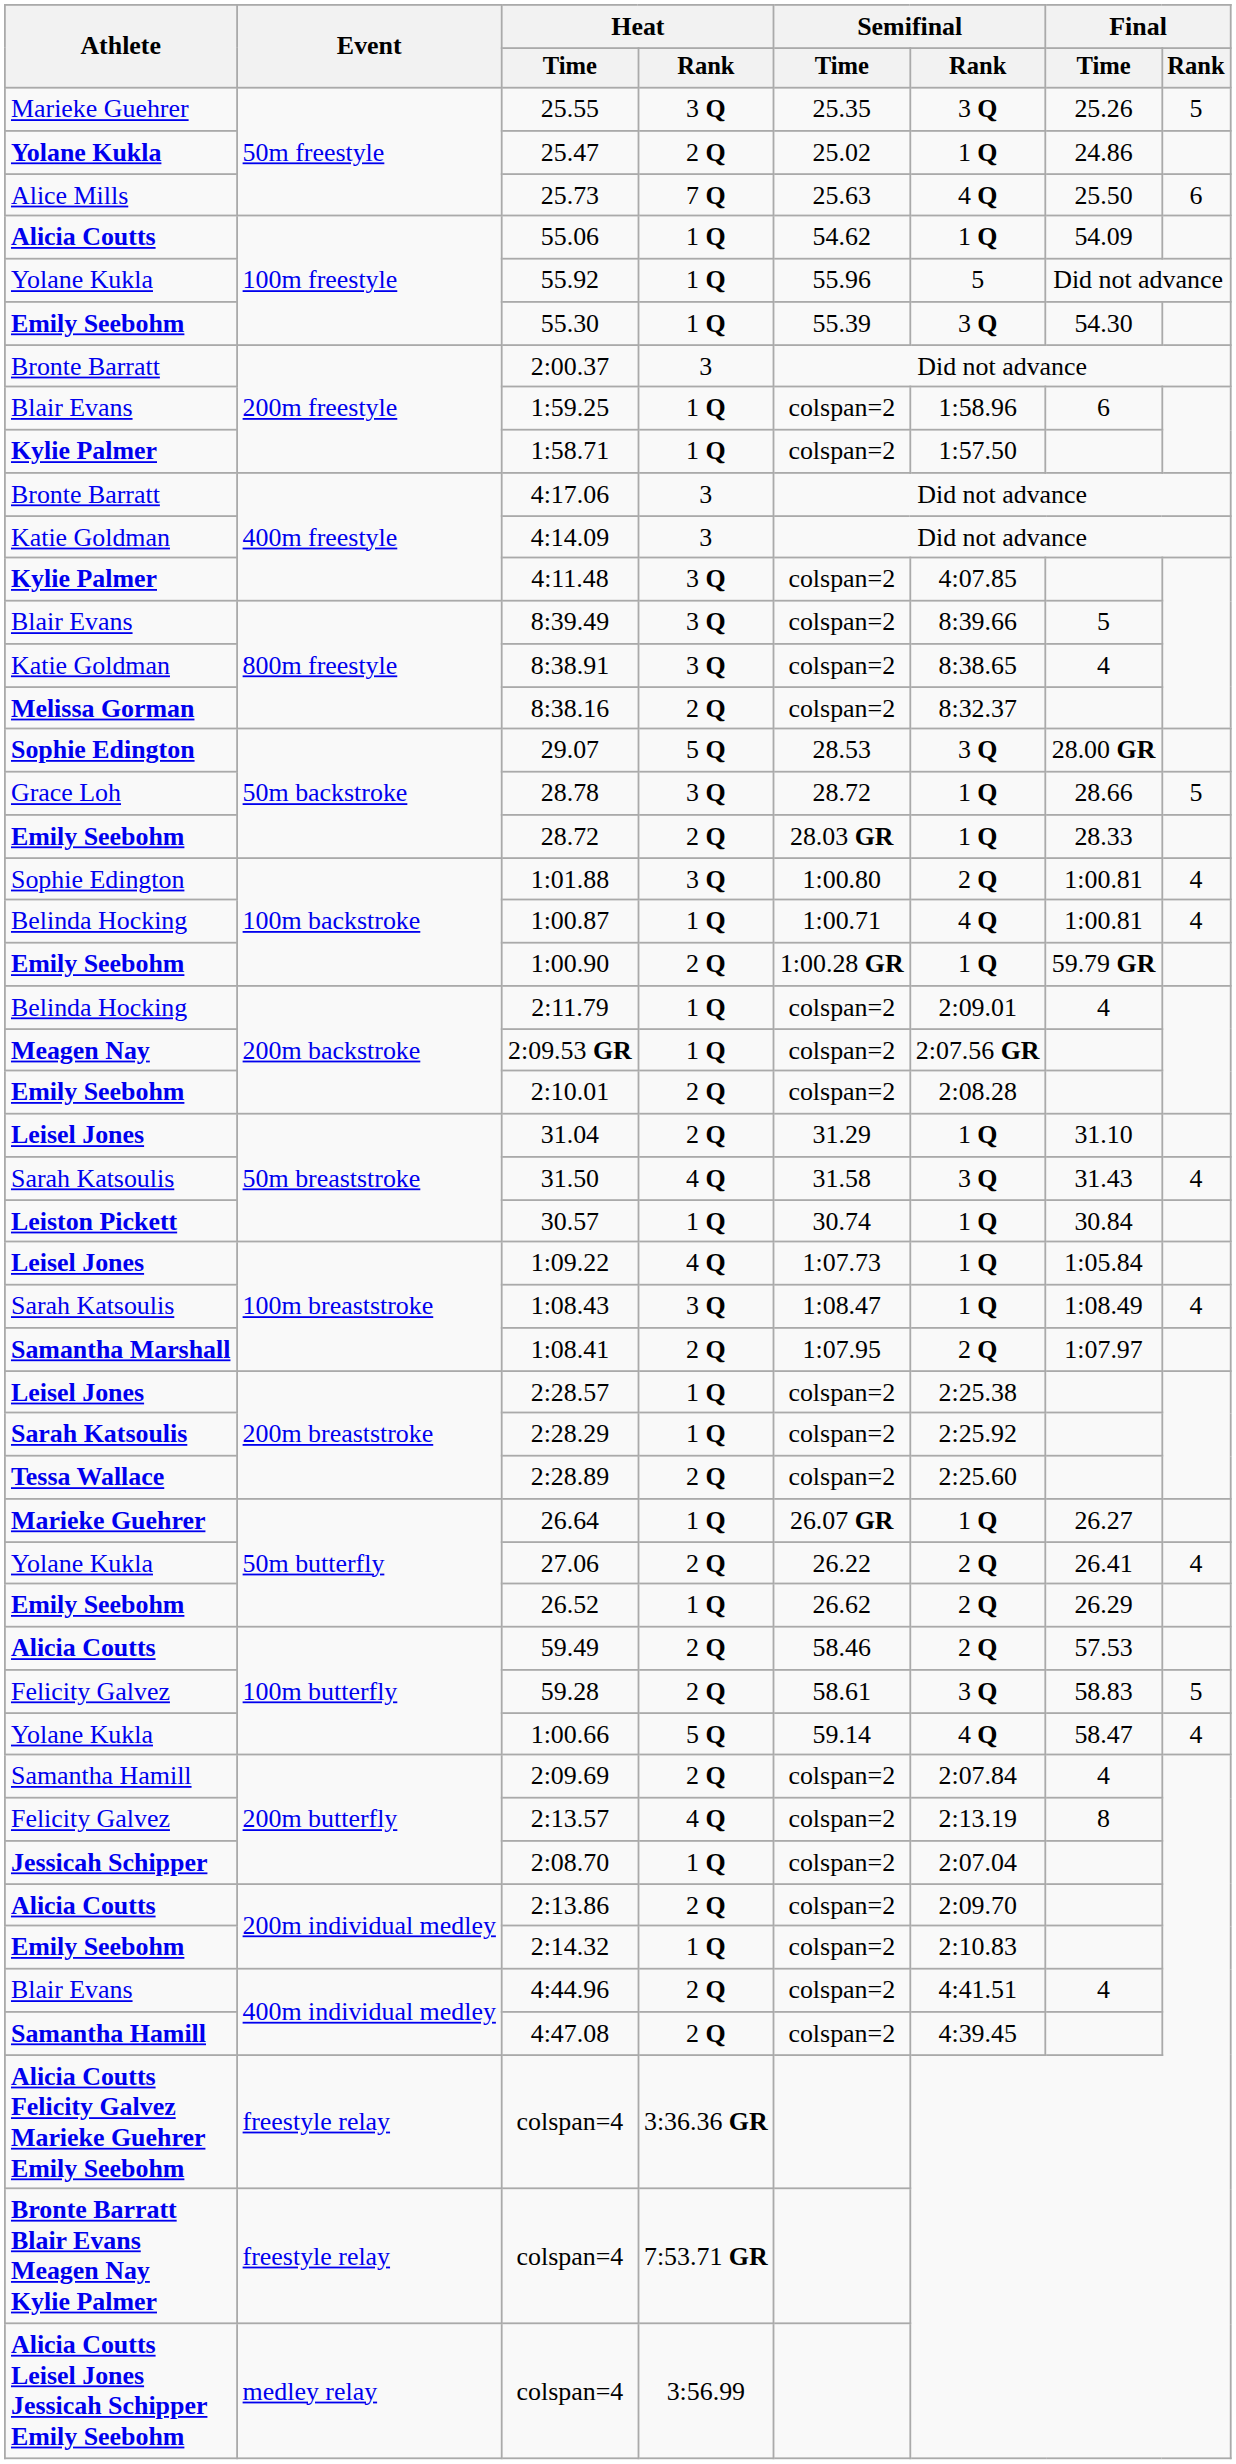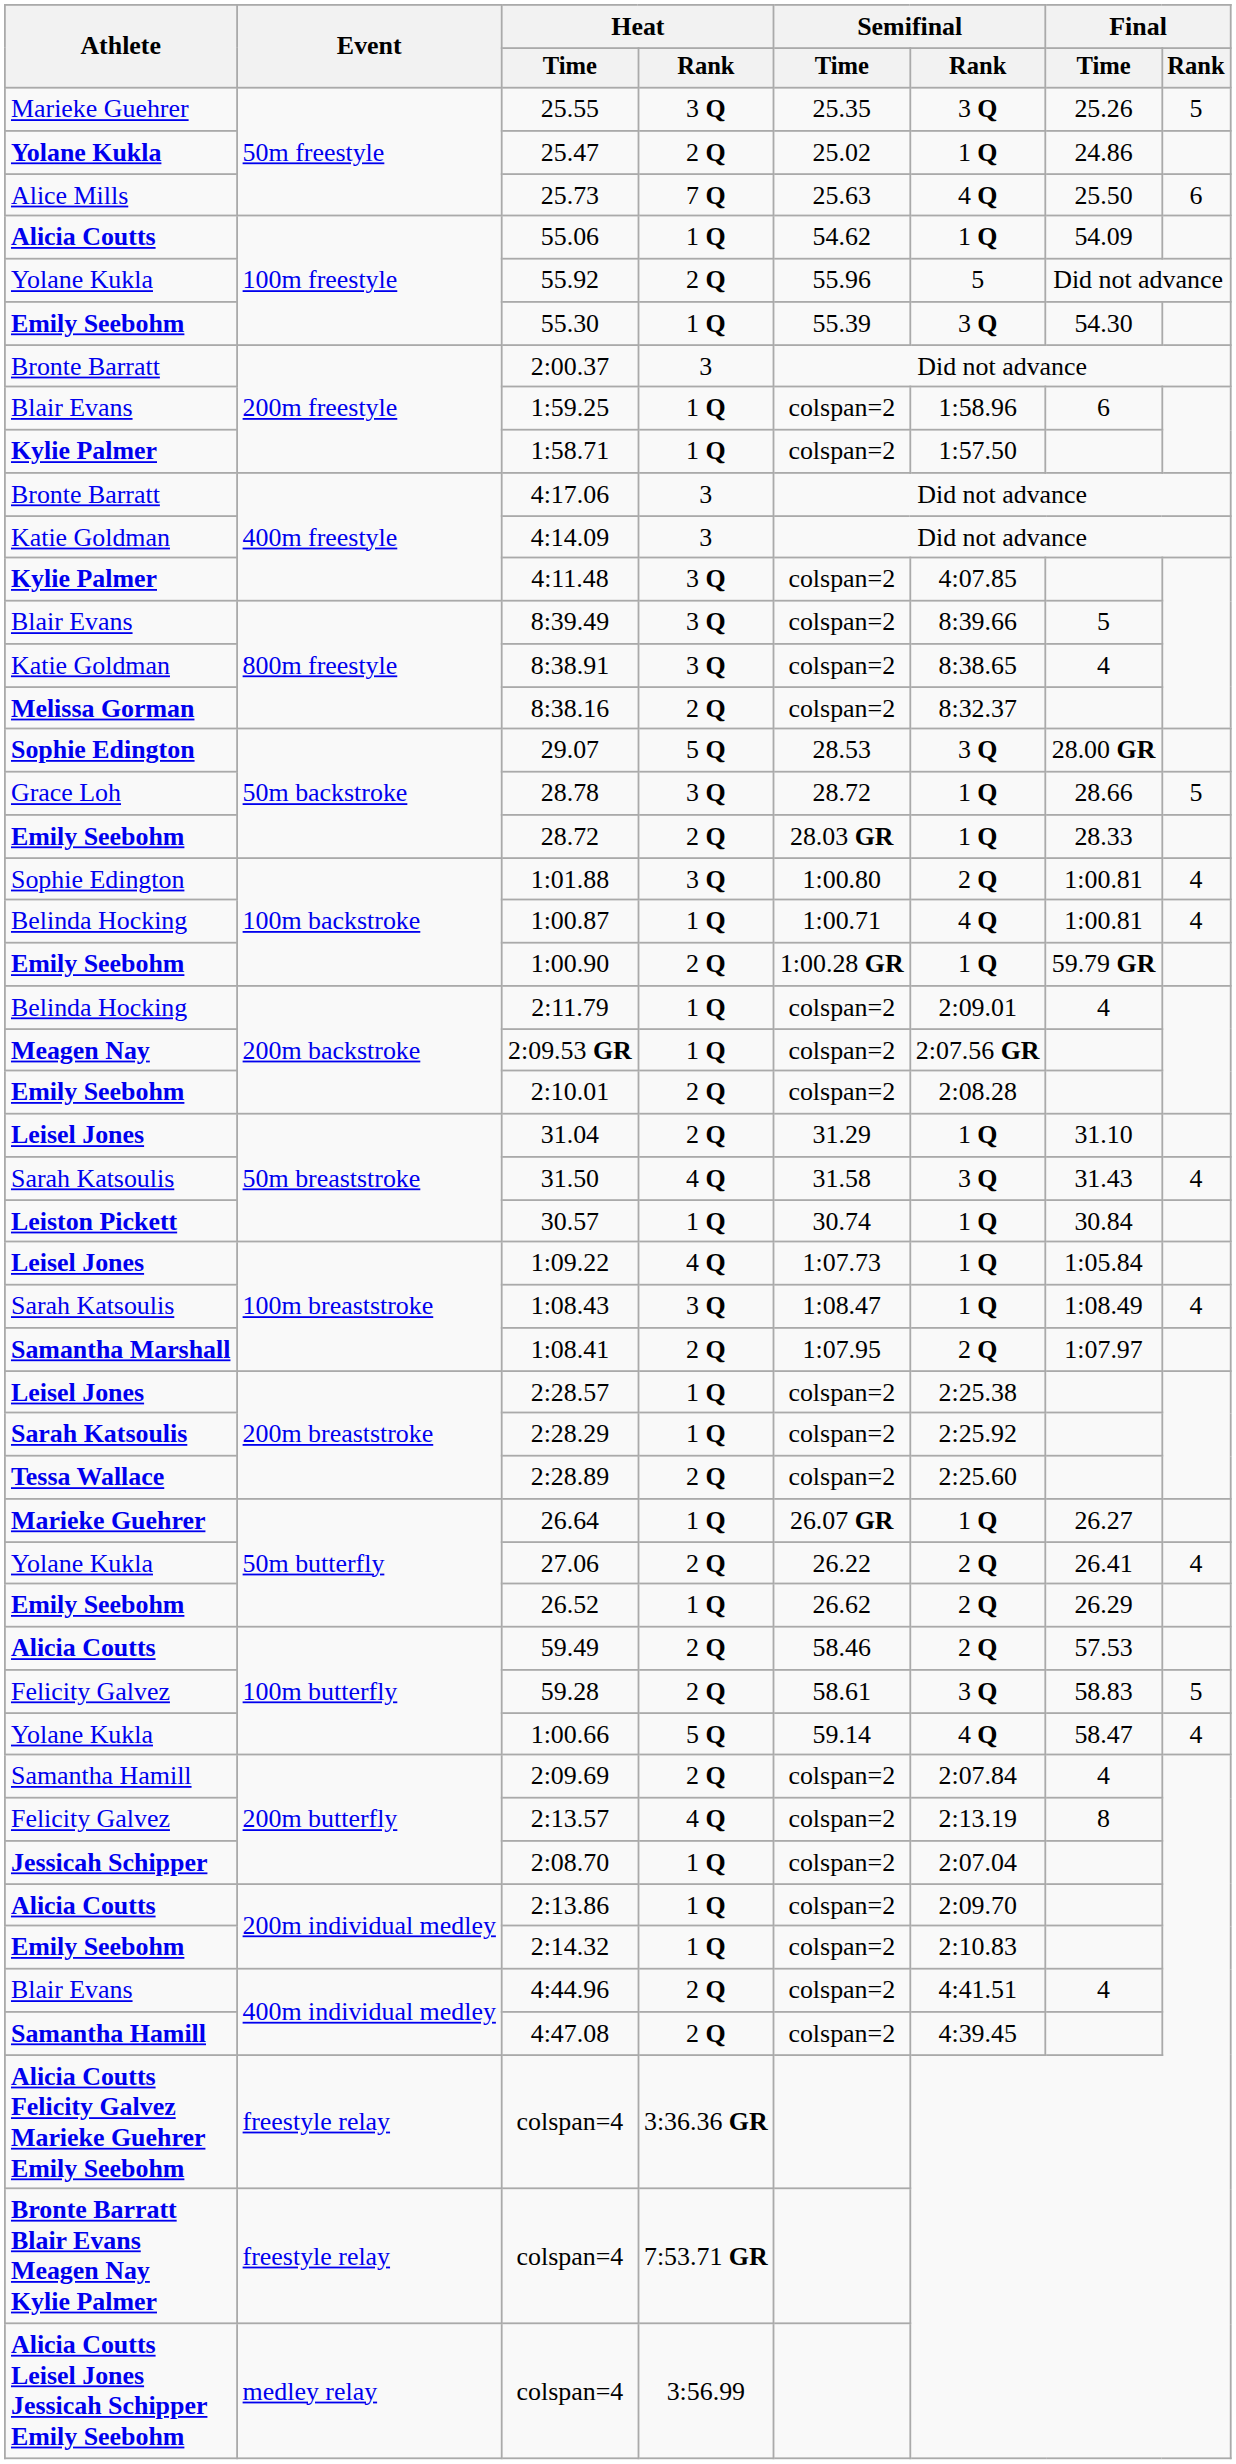(706, 280) 1 Q -> (706, 280) 2 Q
(706, 1904) 2 Q -> (706, 1904) 1 Q
